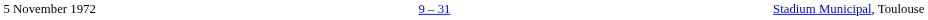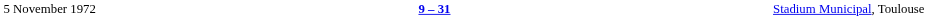(434, 9) normal -> (434, 9) bold
